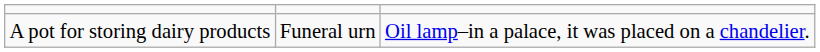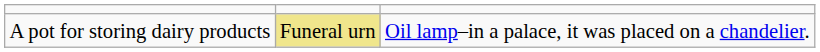(328, 30) no background -> (328, 30) khaki background
